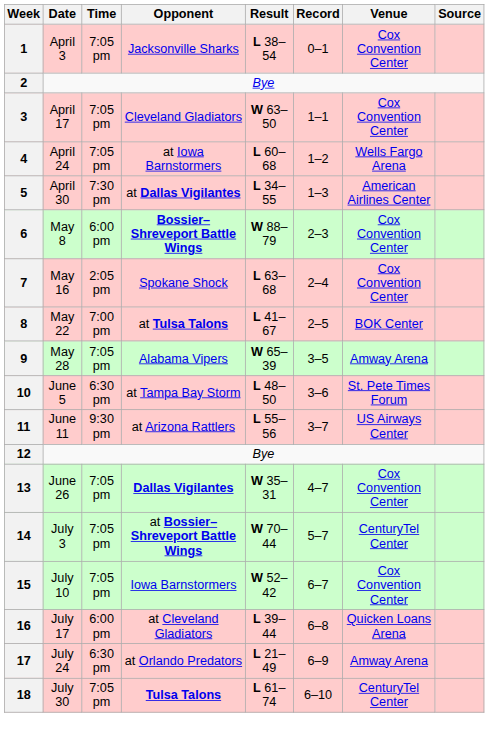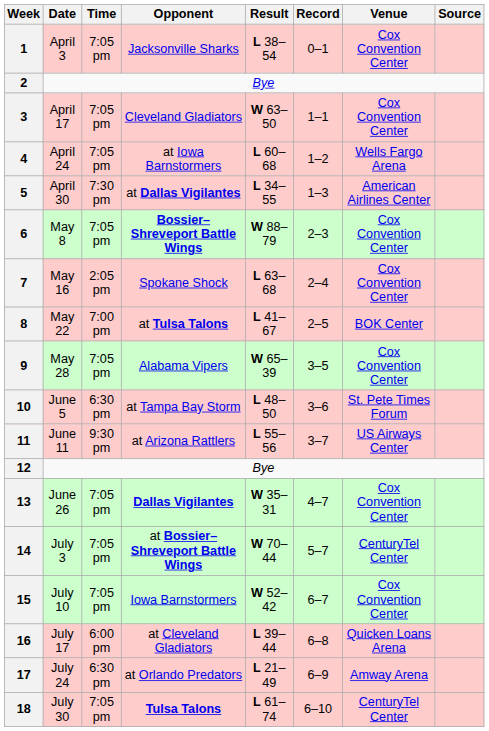(102, 234) 6:00 pm -> (102, 234) 7:05 pm
(389, 358) Amway Arena -> (389, 365) Cox Convention Center
